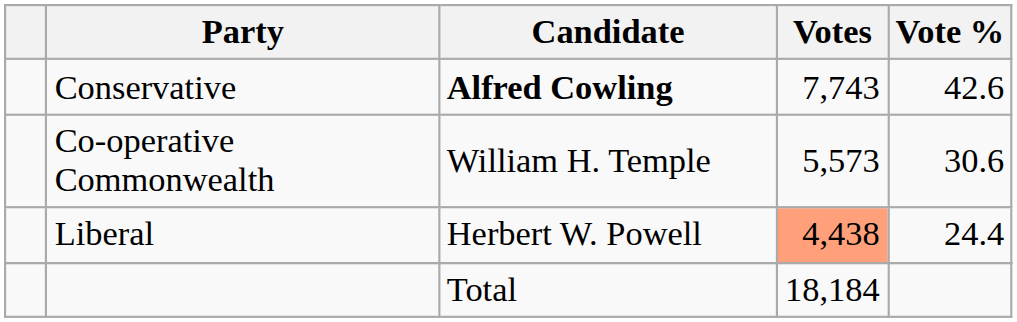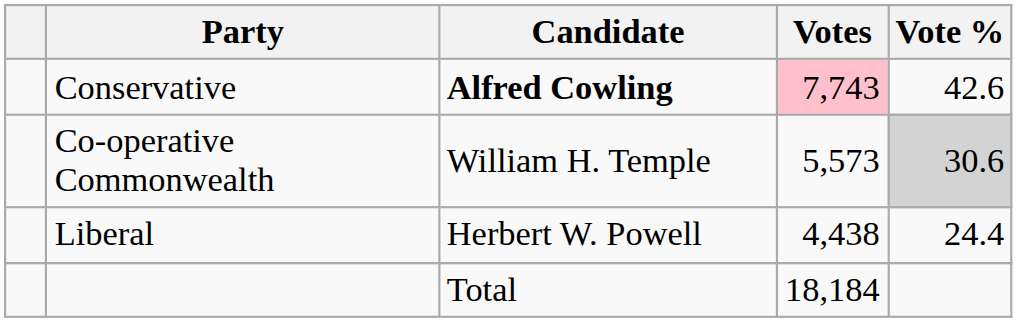(841, 86) no background -> (841, 86) pink background
(974, 160) no background -> (974, 160) lightgrey background
(841, 234) lightsalmon background -> (841, 234) no background
